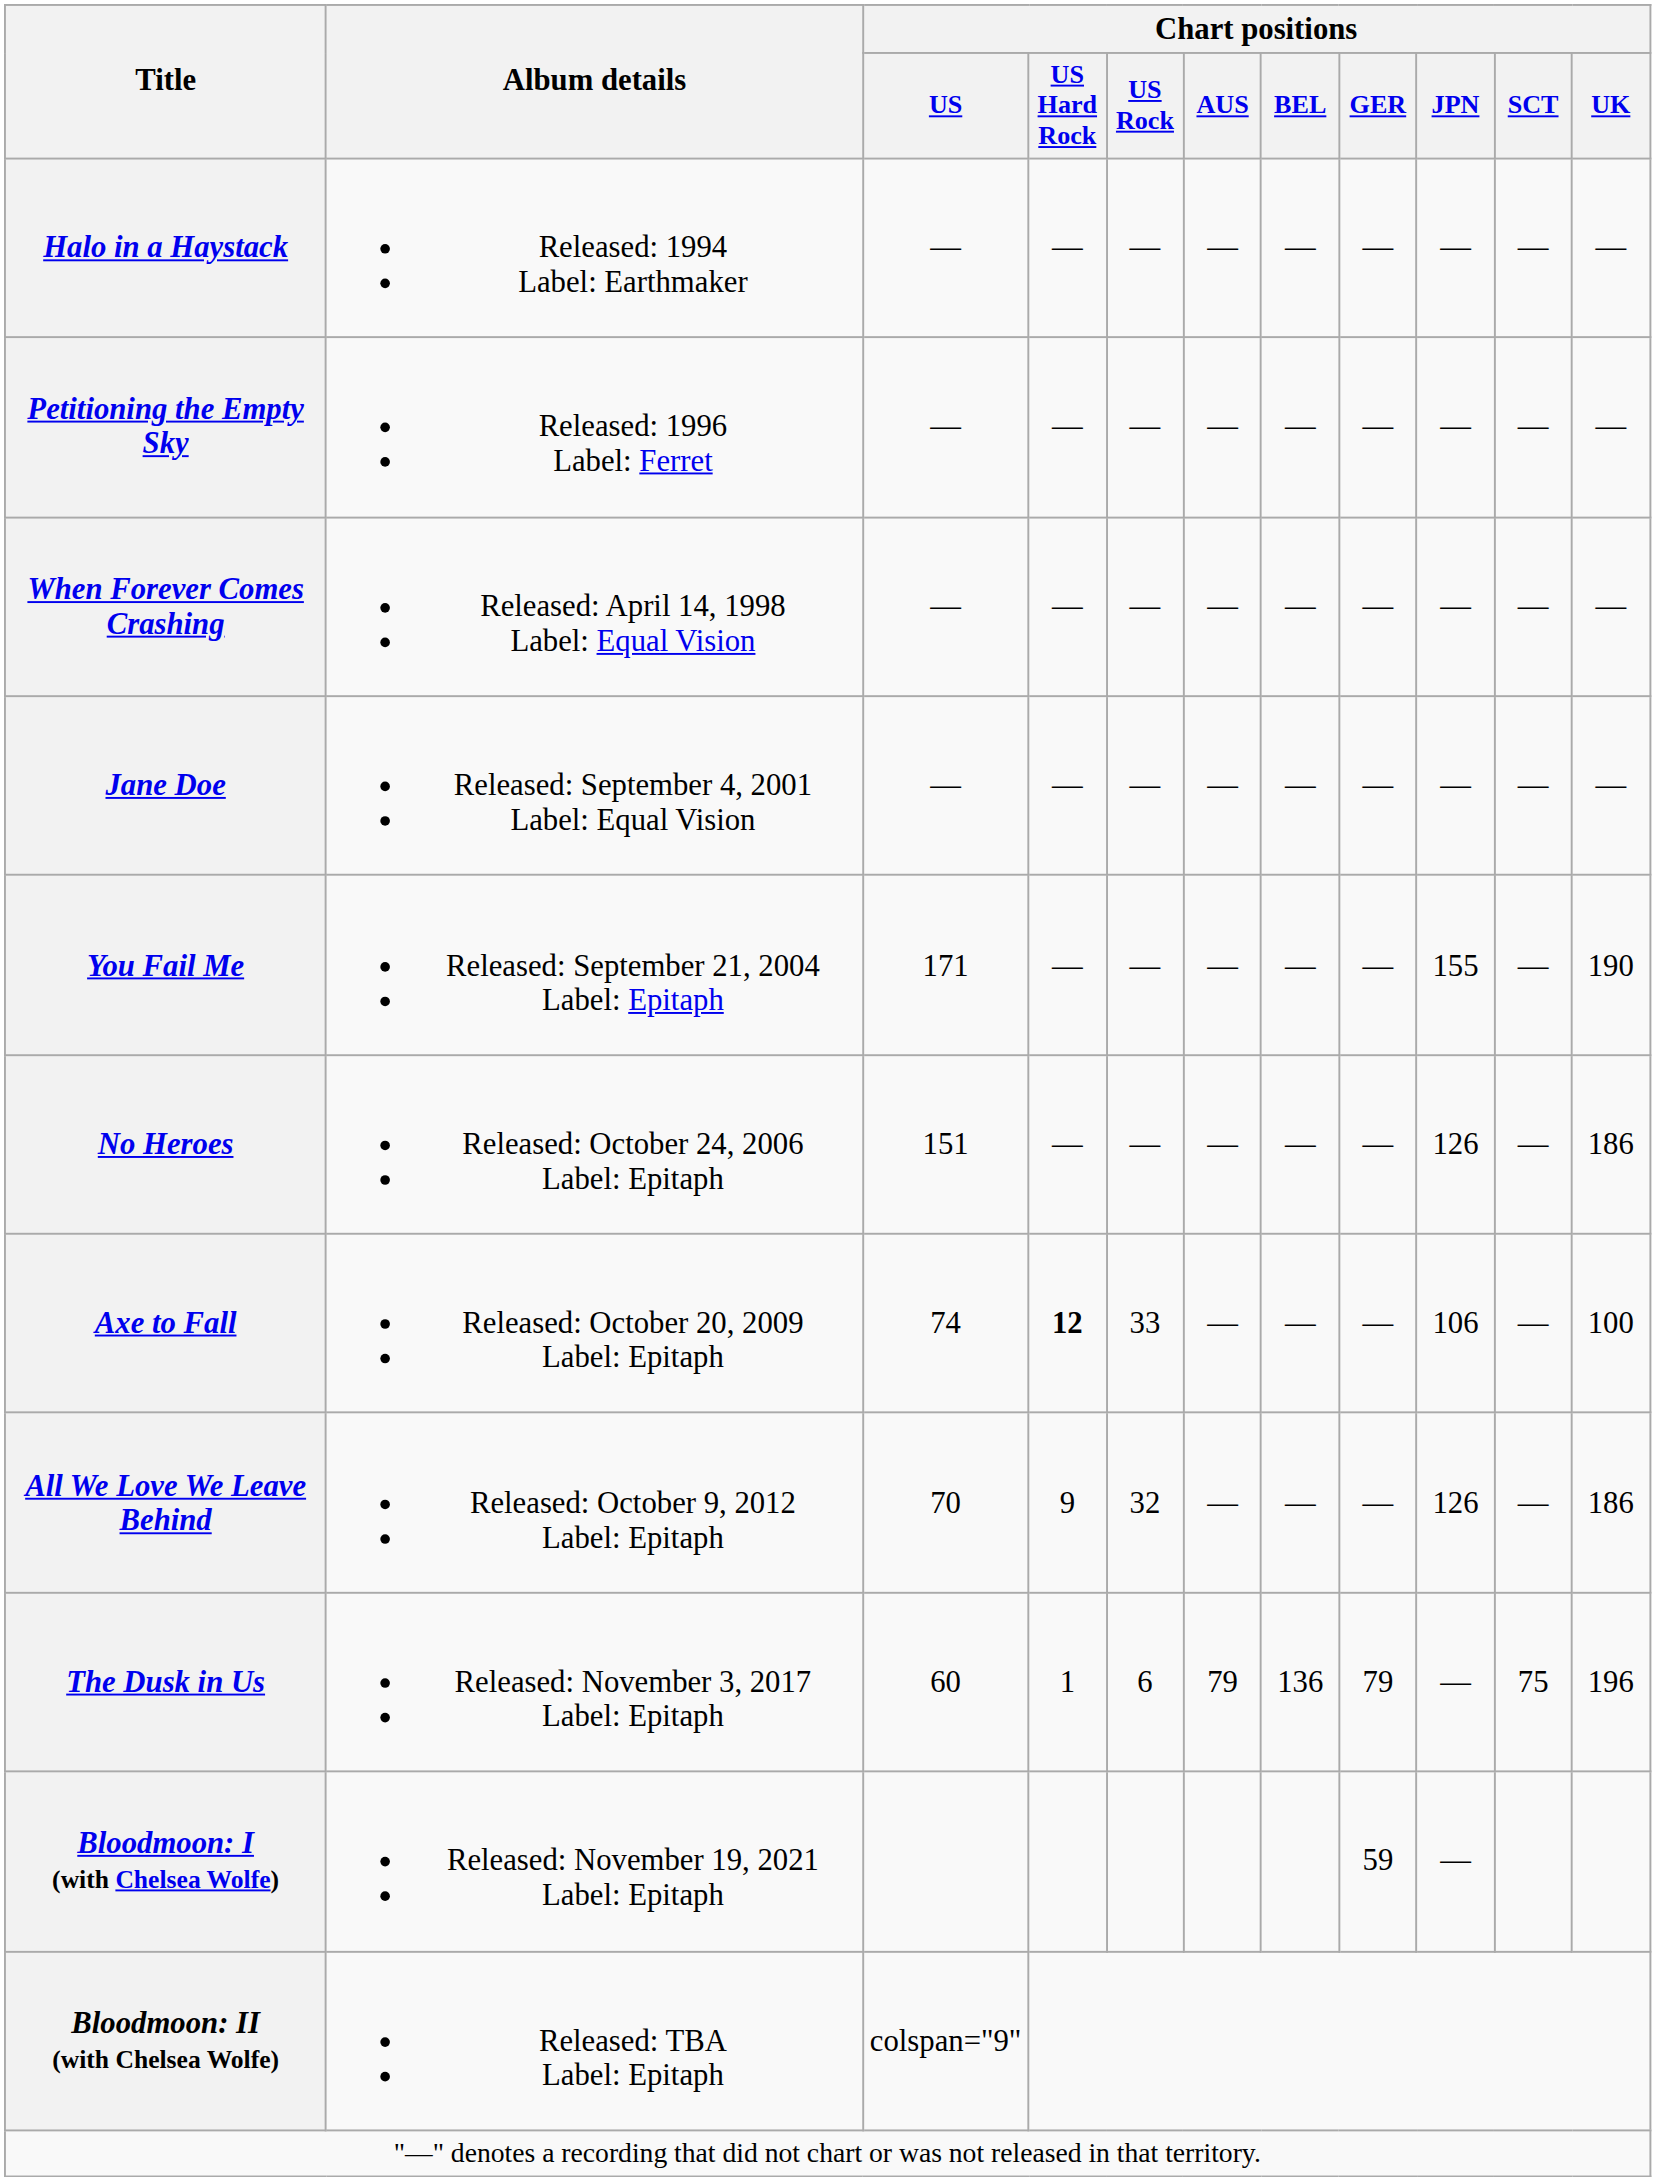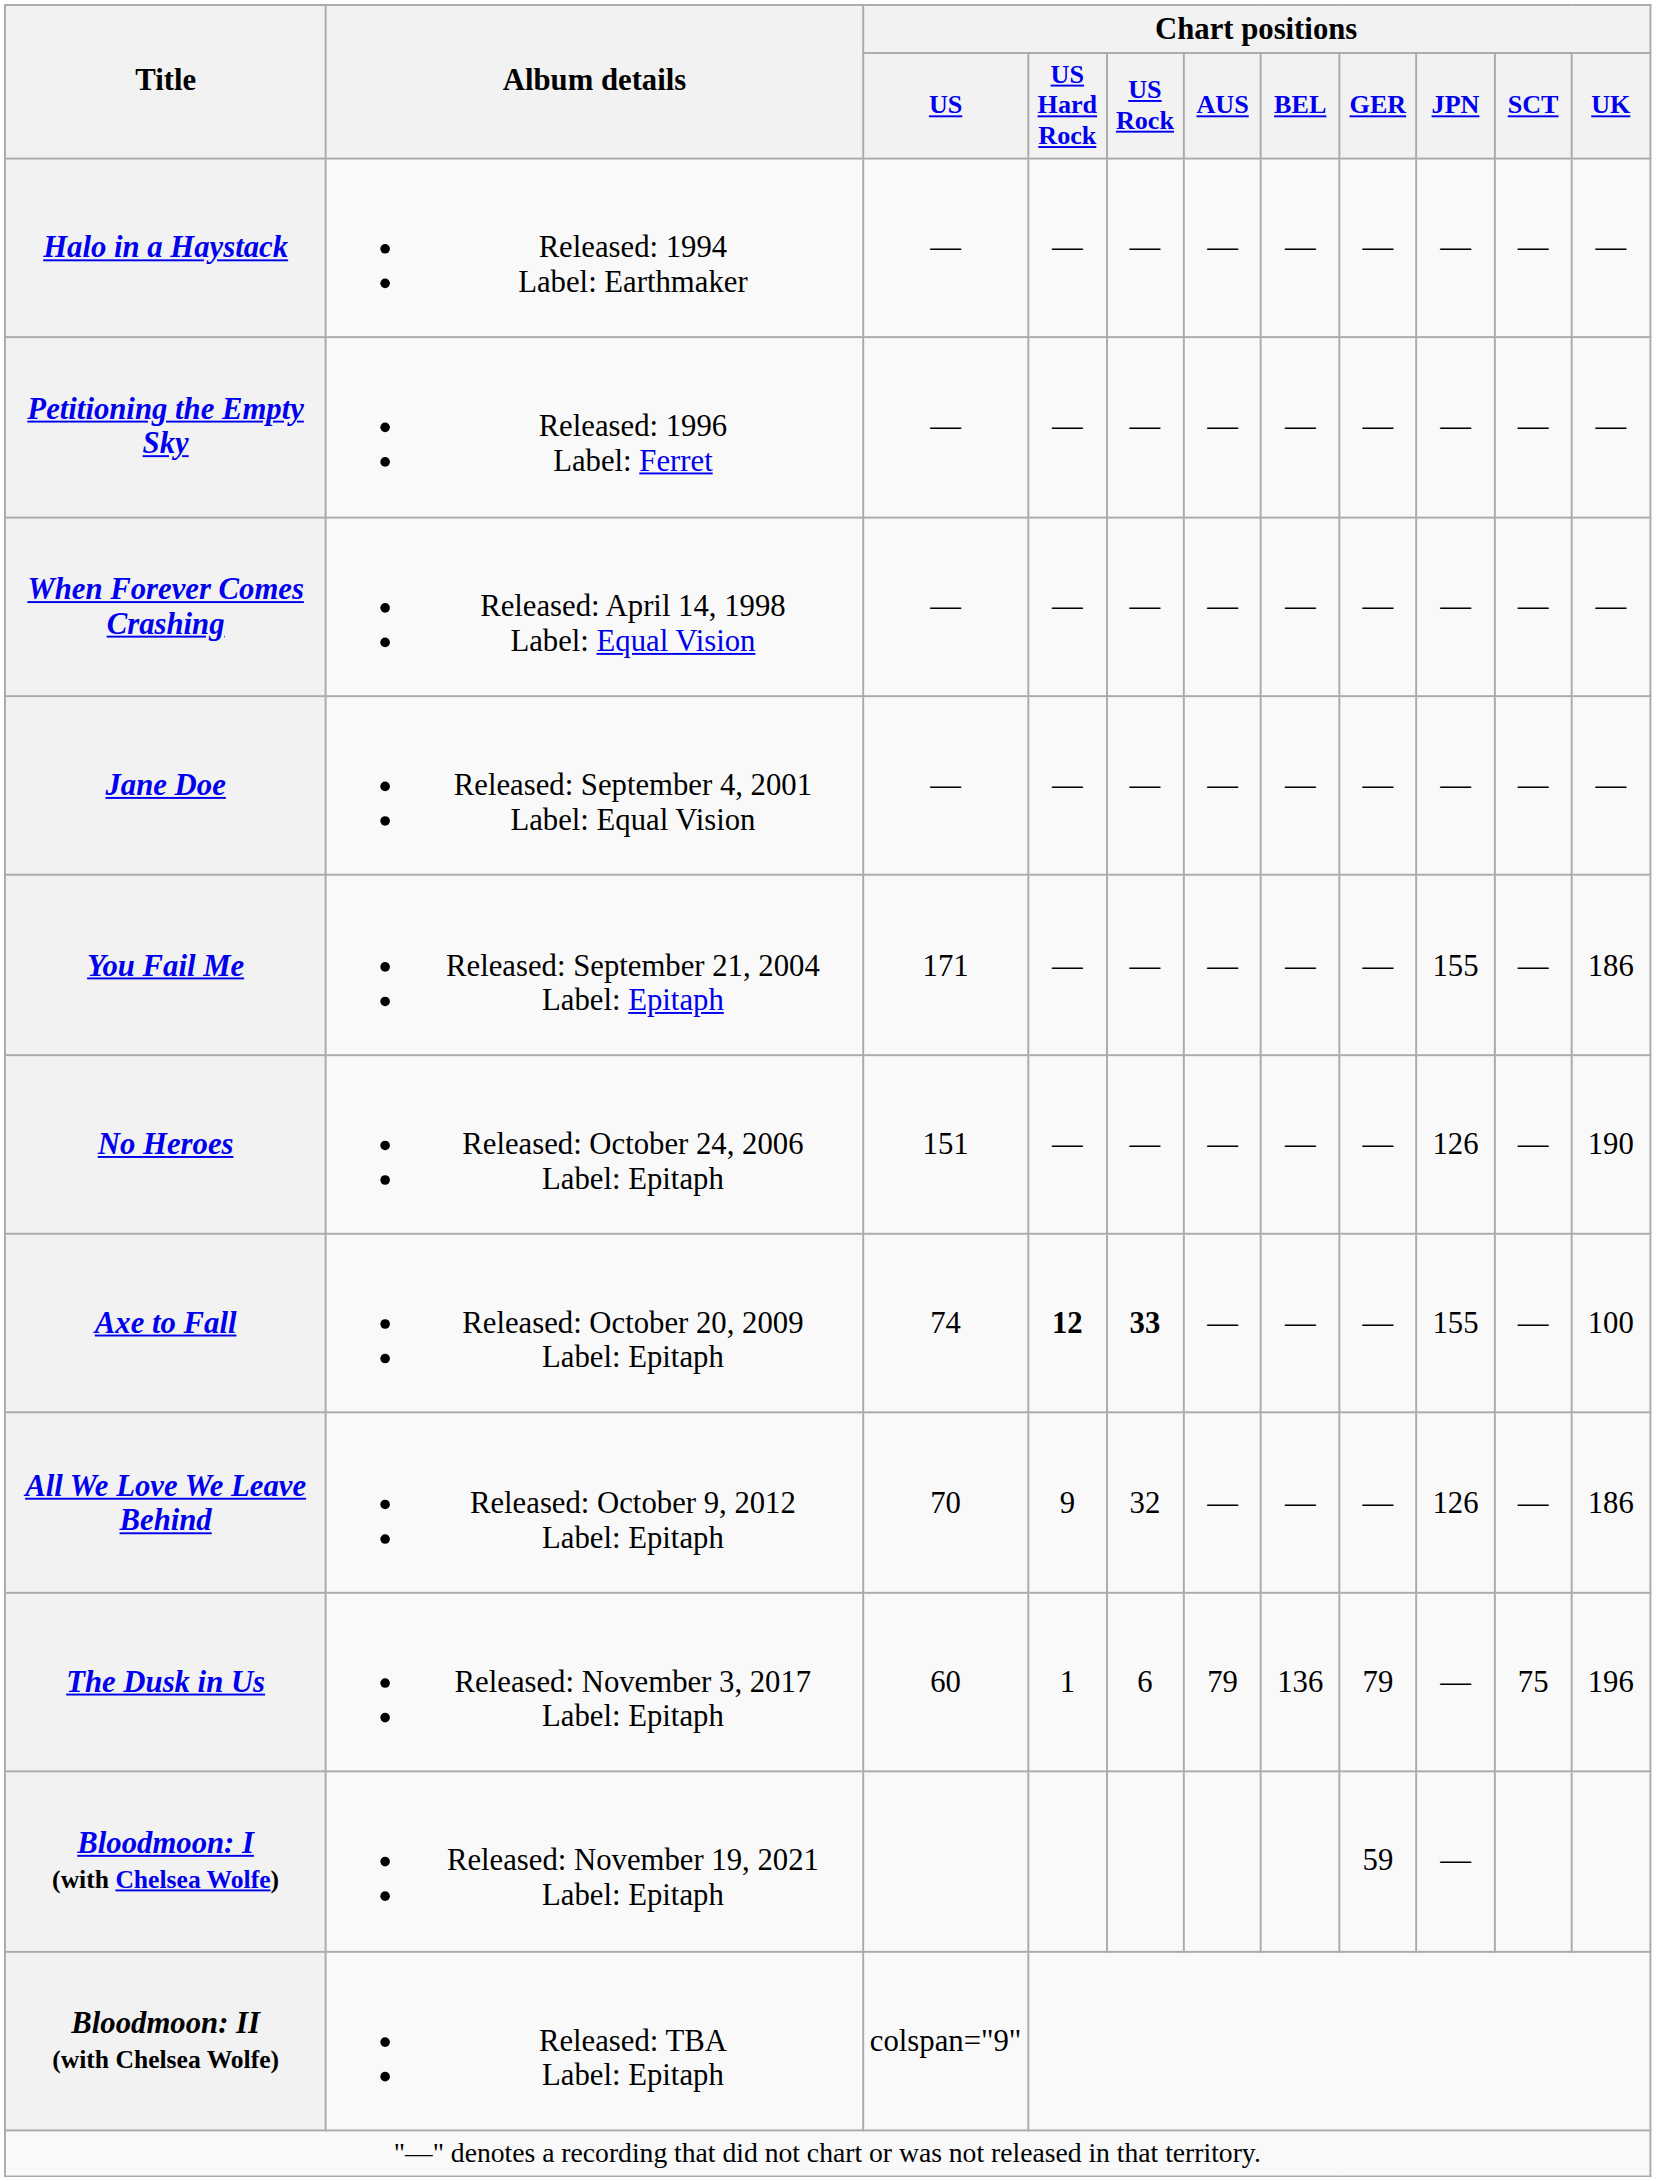(1611, 964) 190 -> (1611, 964) 186
(1611, 1143) 186 -> (1611, 1143) 190
(1145, 1323) normal -> (1145, 1323) bold
(1456, 1323) 106 -> (1456, 1323) 155
